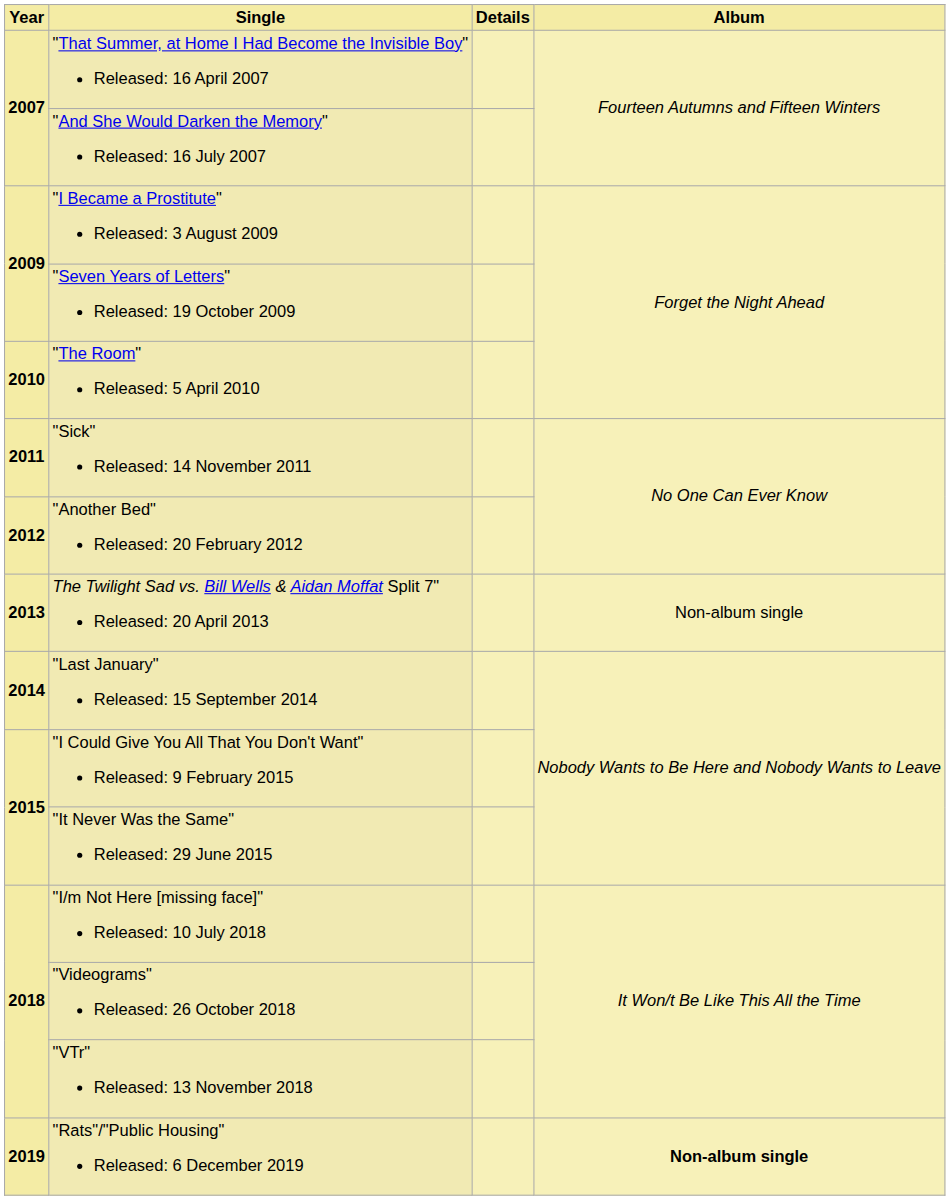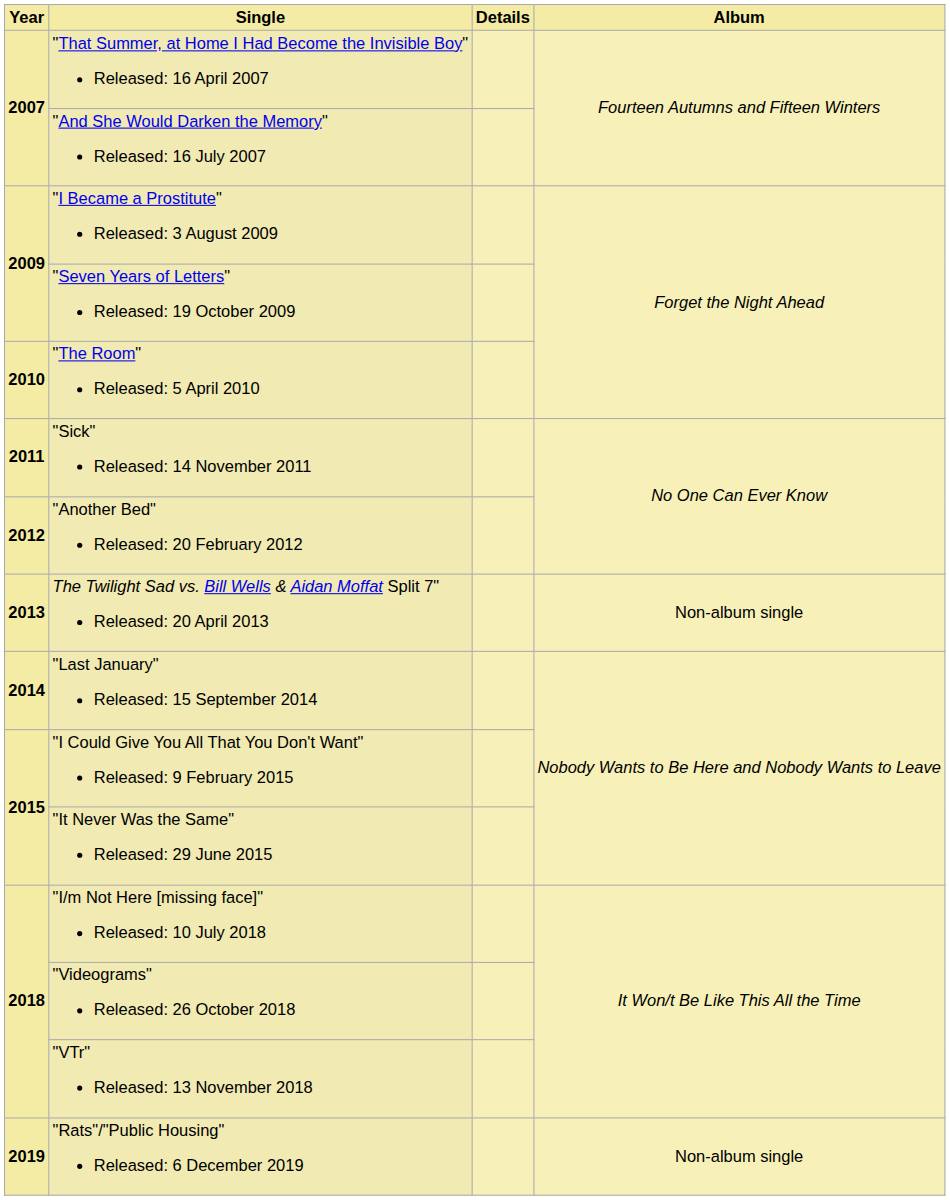(739, 1156) bold -> (739, 1156) normal
